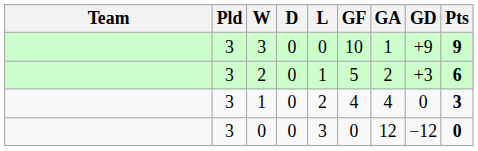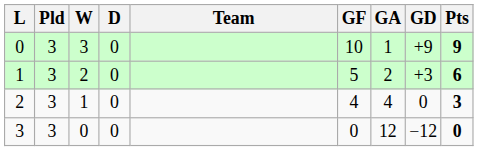columns swapped: (109, 18) <-> (322, 18)
